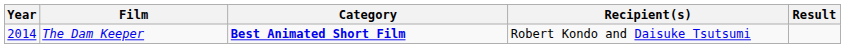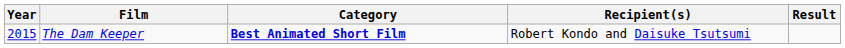(22, 34) 2014 -> (22, 34) 2015
